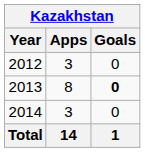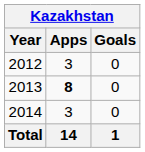(68, 87) normal -> (68, 87) bold
(115, 87) bold -> (115, 87) normal
